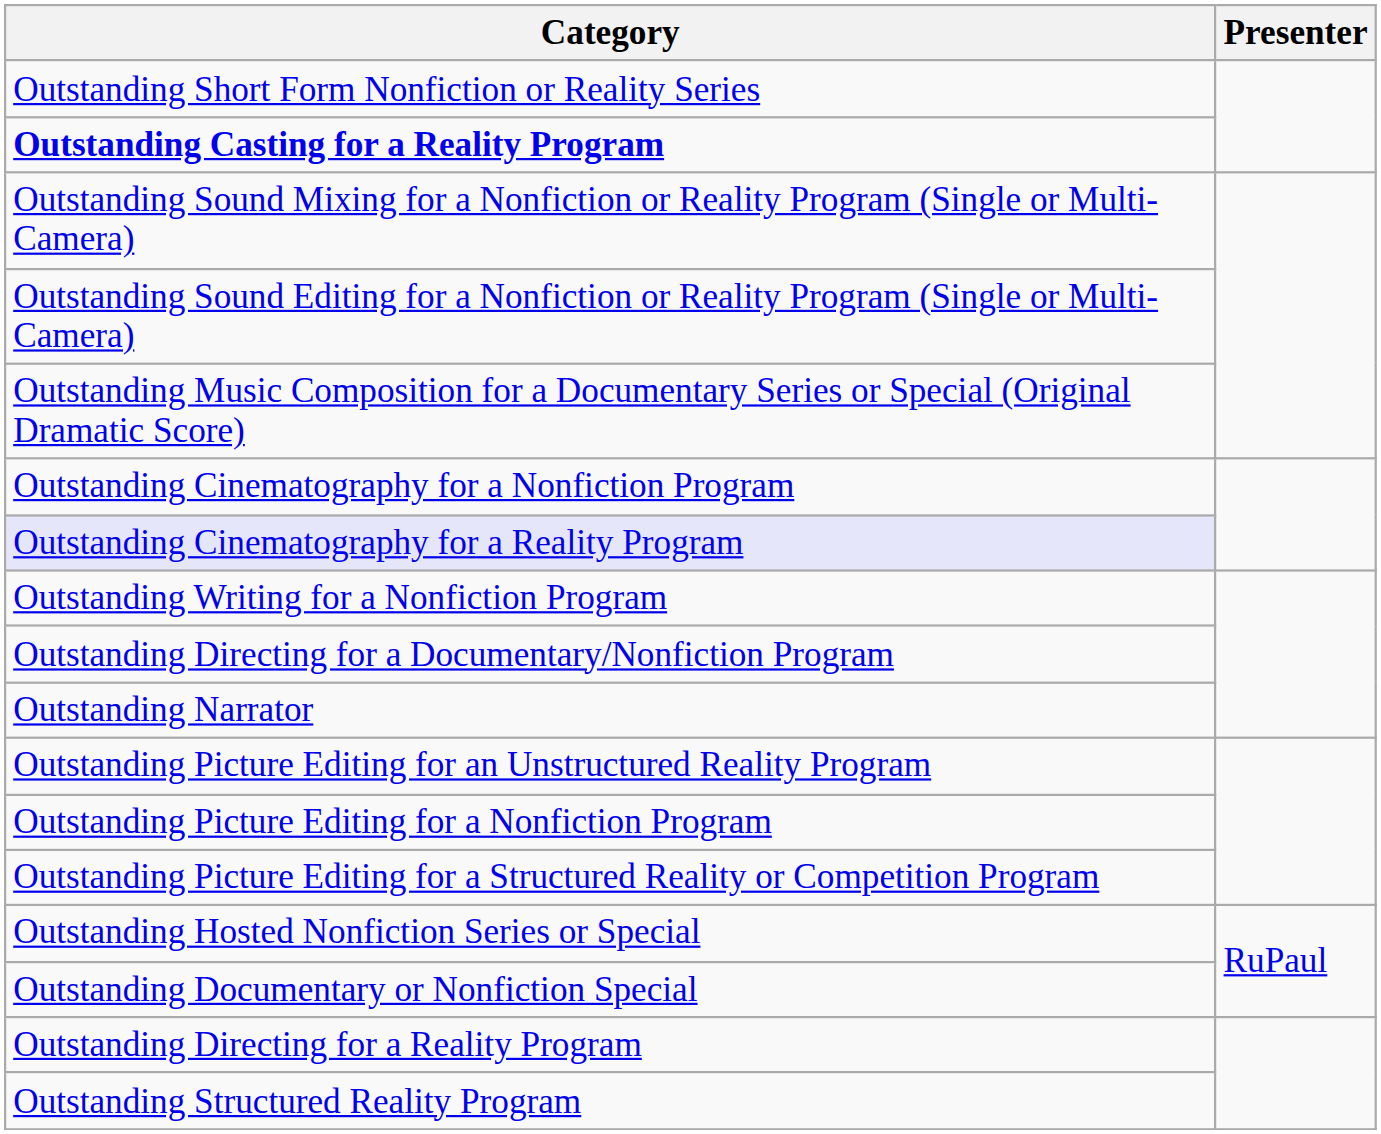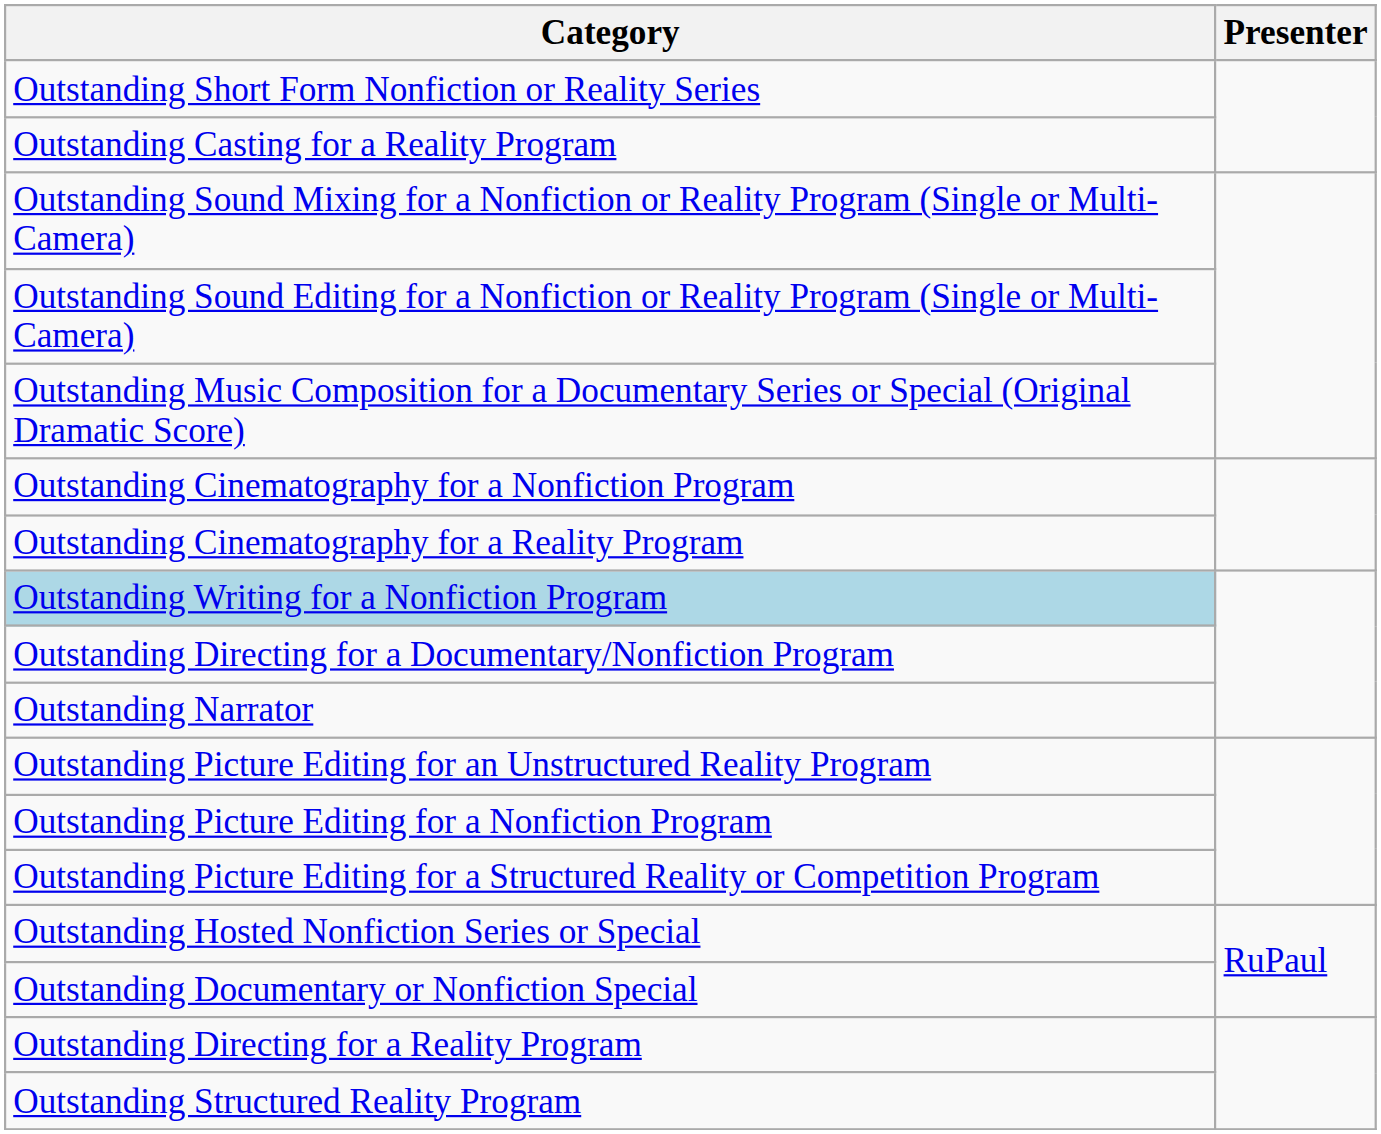(339, 144) bold -> (315, 144) normal
(378, 541) lavender background -> (378, 541) no background
(340, 597) no background -> (340, 597) lightblue background
